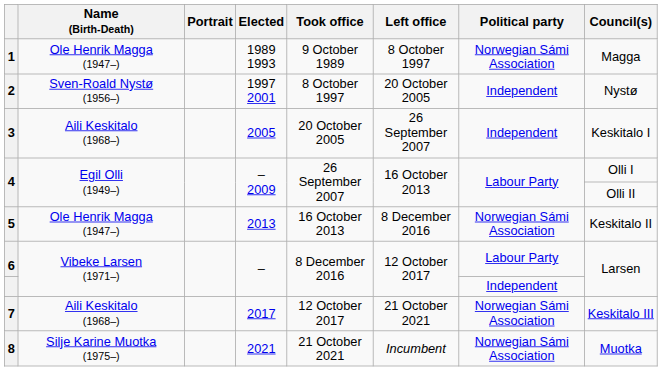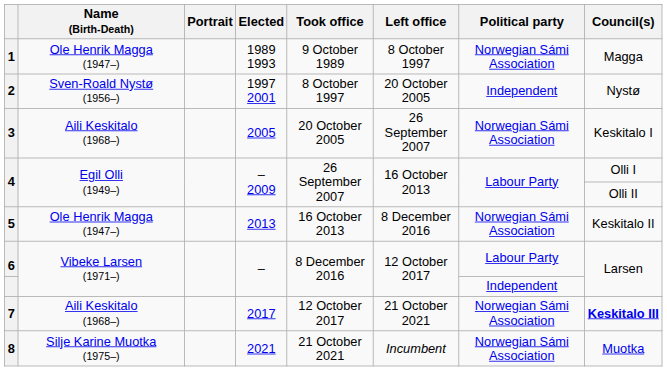(522, 133) Independent -> (522, 133) Norwegian Sámi Association
(621, 313) normal -> (623, 313) bold
